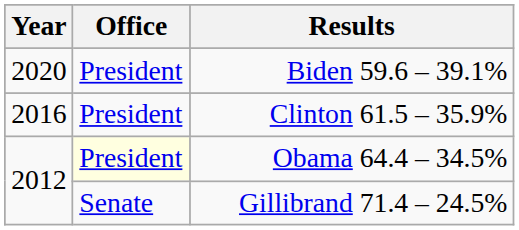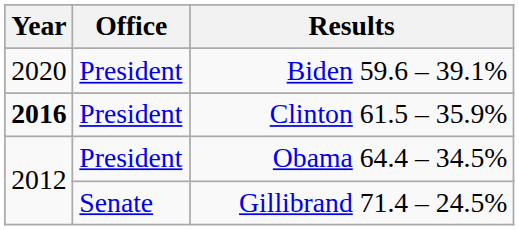(39, 114) normal -> (39, 114) bold
(131, 158) lightyellow background -> (131, 158) no background
